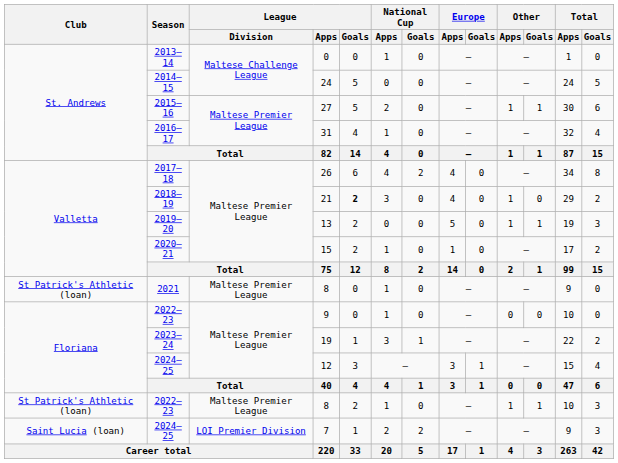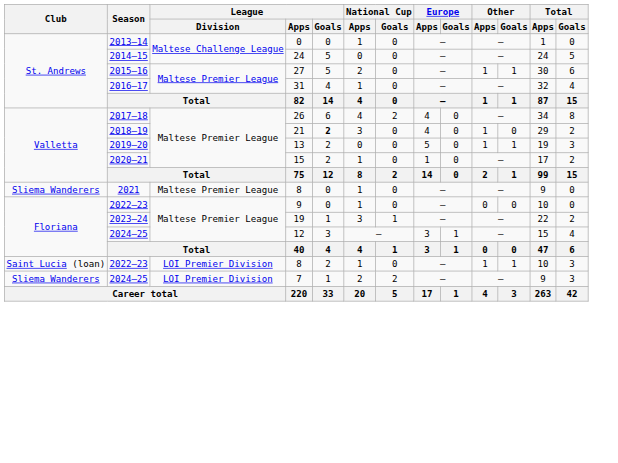(76, 289) St Patrick's Athletic (loan) -> (56, 190) Sliema Wanderers
(76, 406) St Patrick's Athletic (loan) -> (56, 264) Saint Lucia (loan)
(251, 406) Maltese Premier League -> (218, 264) LOI Premier Division
(76, 431) Saint Lucia (loan) -> (56, 279) Sliema Wanderers
